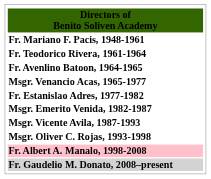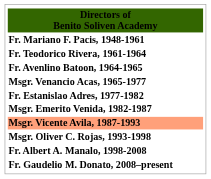(74, 123) no background -> (74, 123) lightsalmon background
(78, 151) pink background -> (78, 151) no background
(91, 164) lightgrey background -> (91, 164) no background
